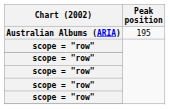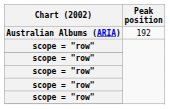(144, 33) 195 -> (144, 33) 192
